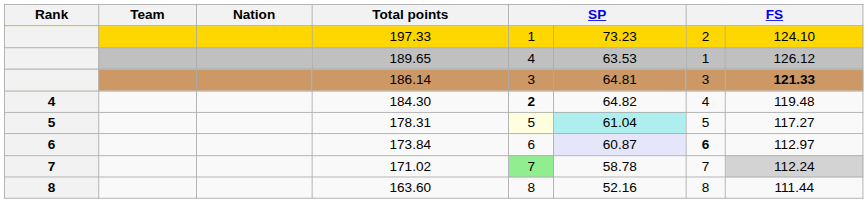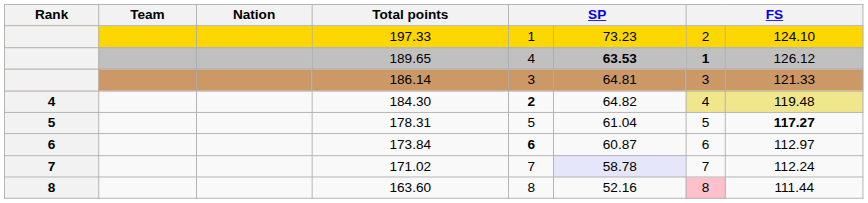(620, 58) normal -> (620, 58) bold
(706, 58) normal -> (706, 58) bold
(794, 79) bold -> (794, 79) normal
(706, 101) no background -> (706, 101) khaki background
(794, 101) no background -> (794, 101) khaki background
(531, 123) lightyellow background -> (531, 123) no background
(620, 123) paleturquoise background -> (620, 123) no background
(794, 123) normal -> (794, 123) bold
(531, 144) normal -> (531, 144) bold
(620, 144) lavender background -> (620, 144) no background
(706, 144) bold -> (706, 144) normal
(531, 166) lightgreen background -> (531, 166) no background
(620, 166) no background -> (620, 166) lavender background
(794, 166) lightgrey background -> (794, 166) no background
(706, 187) no background -> (706, 187) pink background
